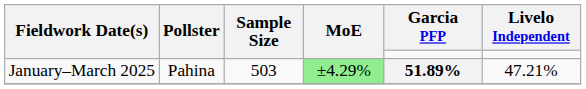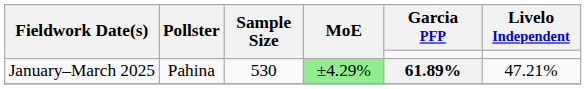(264, 71) 503 -> (264, 71) 530
(433, 71) 51.89% -> (433, 71) 61.89%
